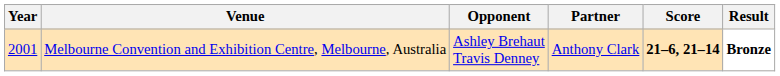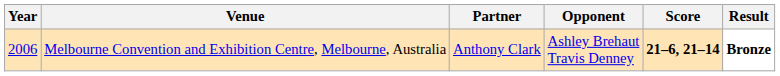columns swapped: (595, 17) <-> (499, 17)
(23, 49) 2001 -> (23, 49) 2006
